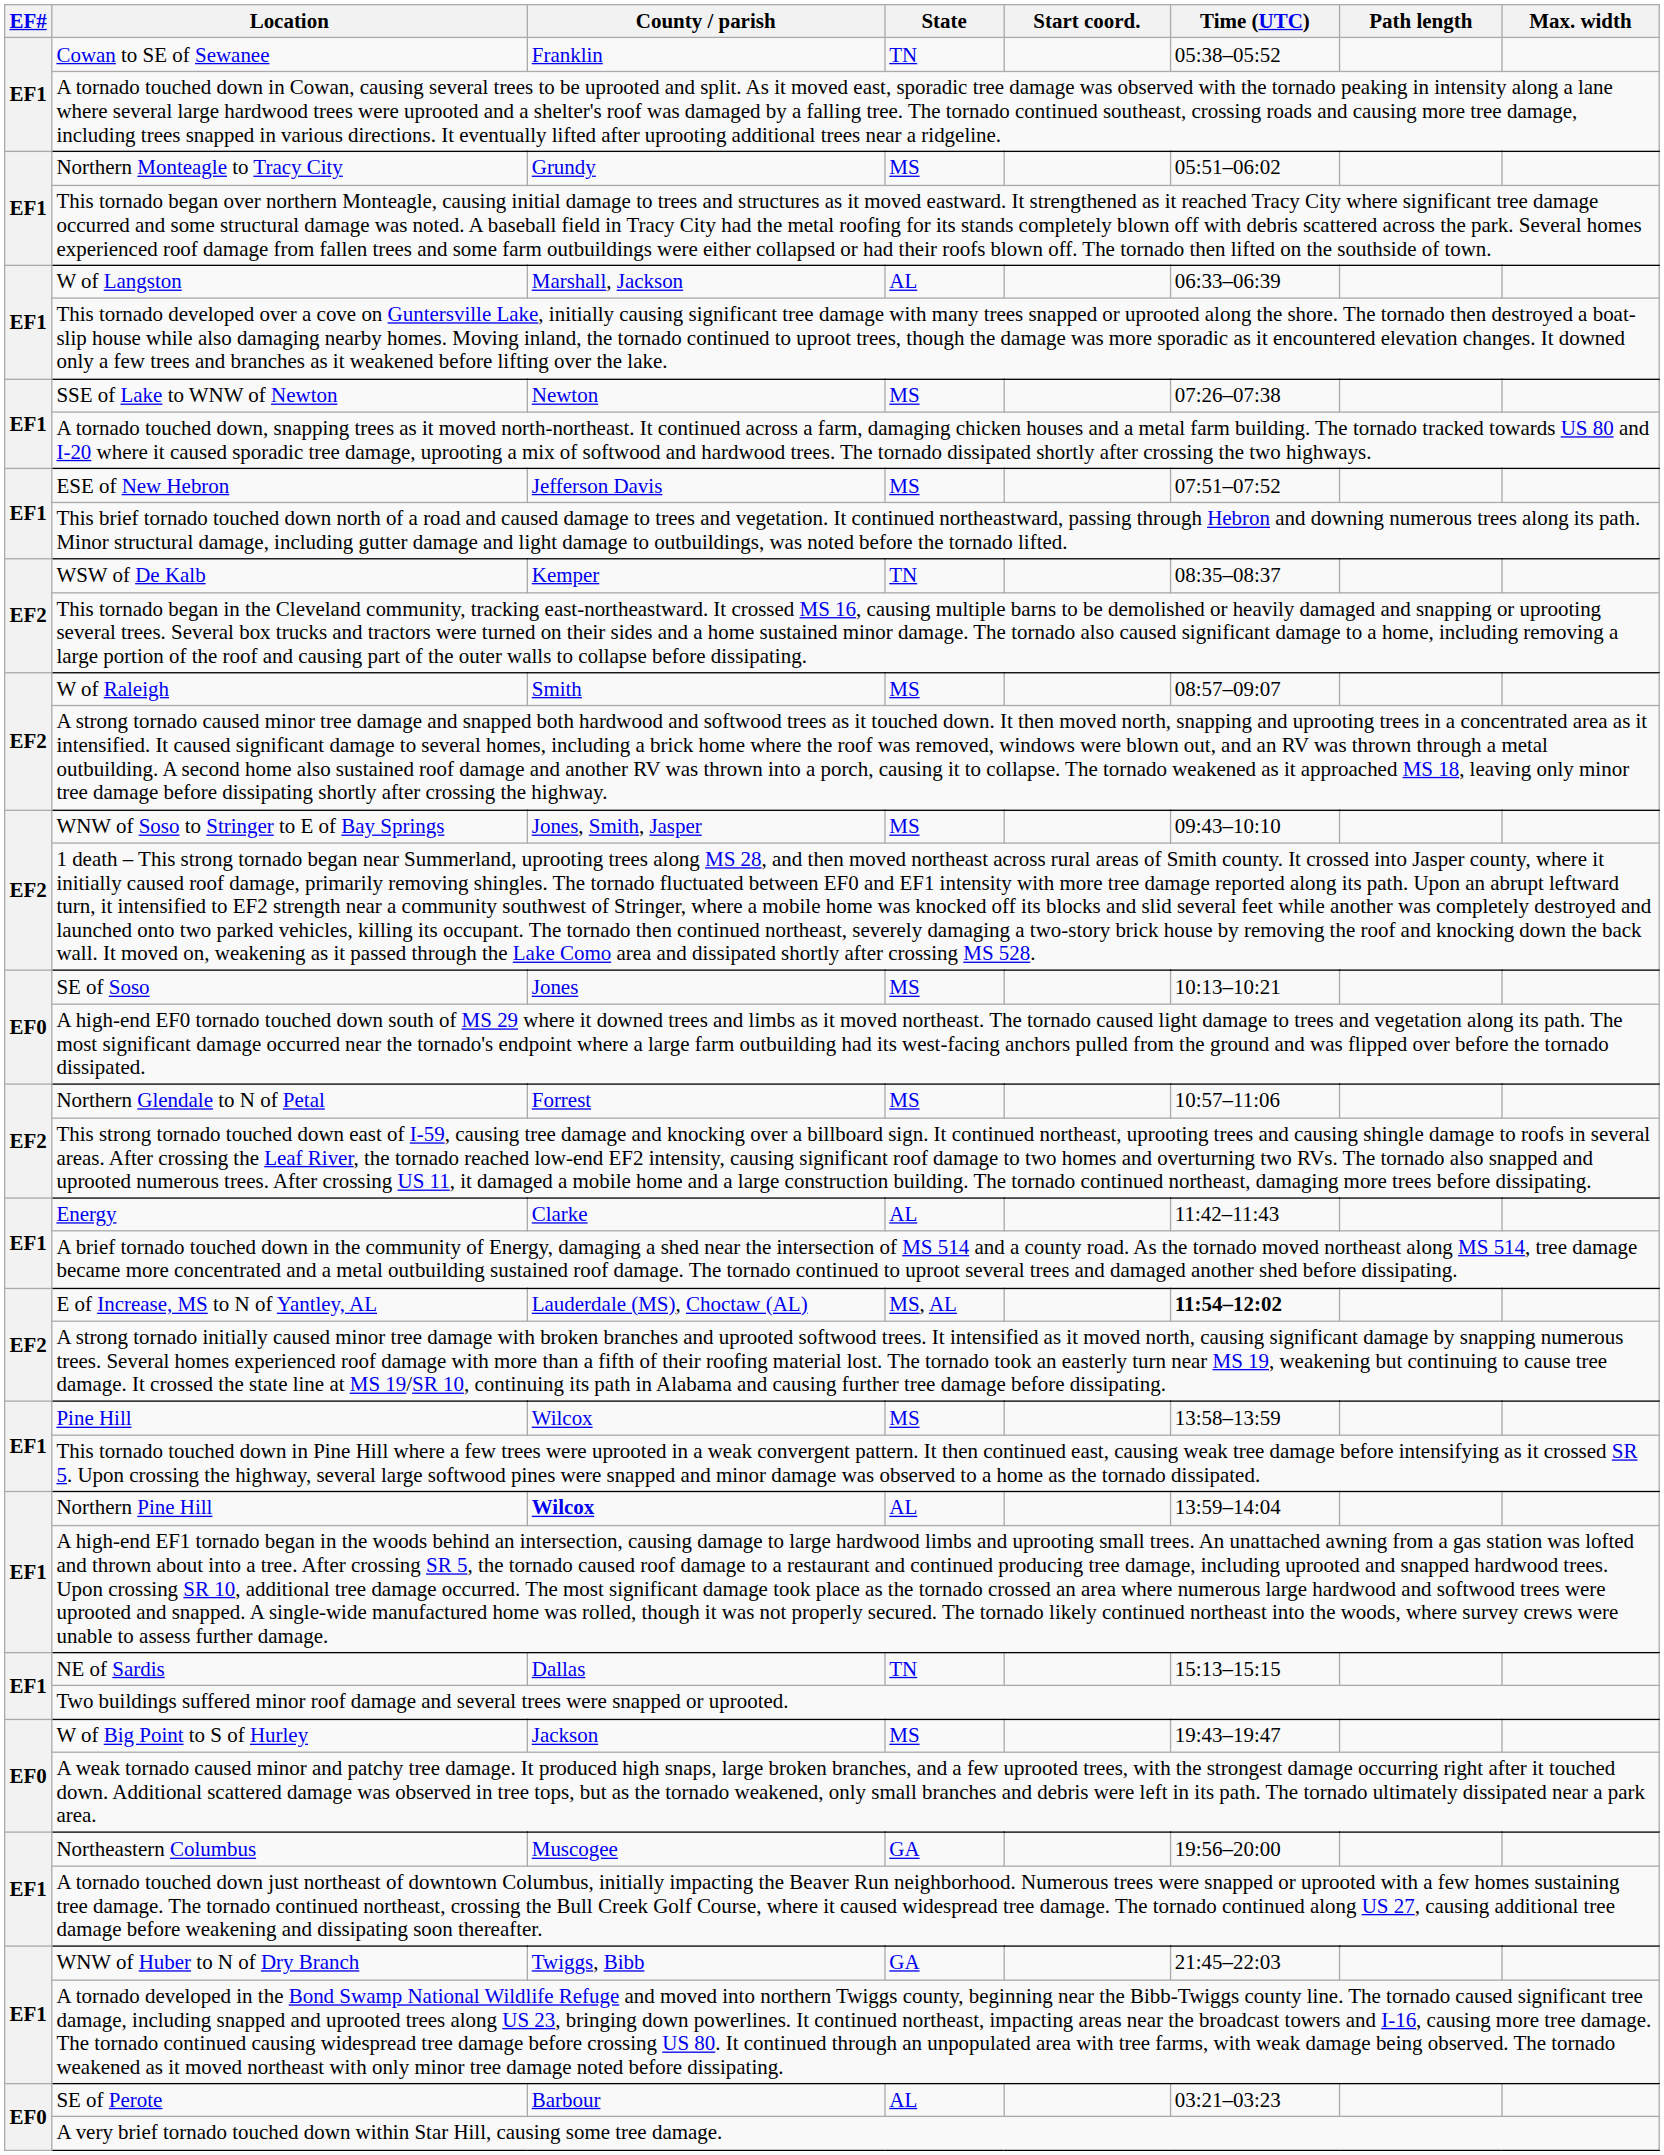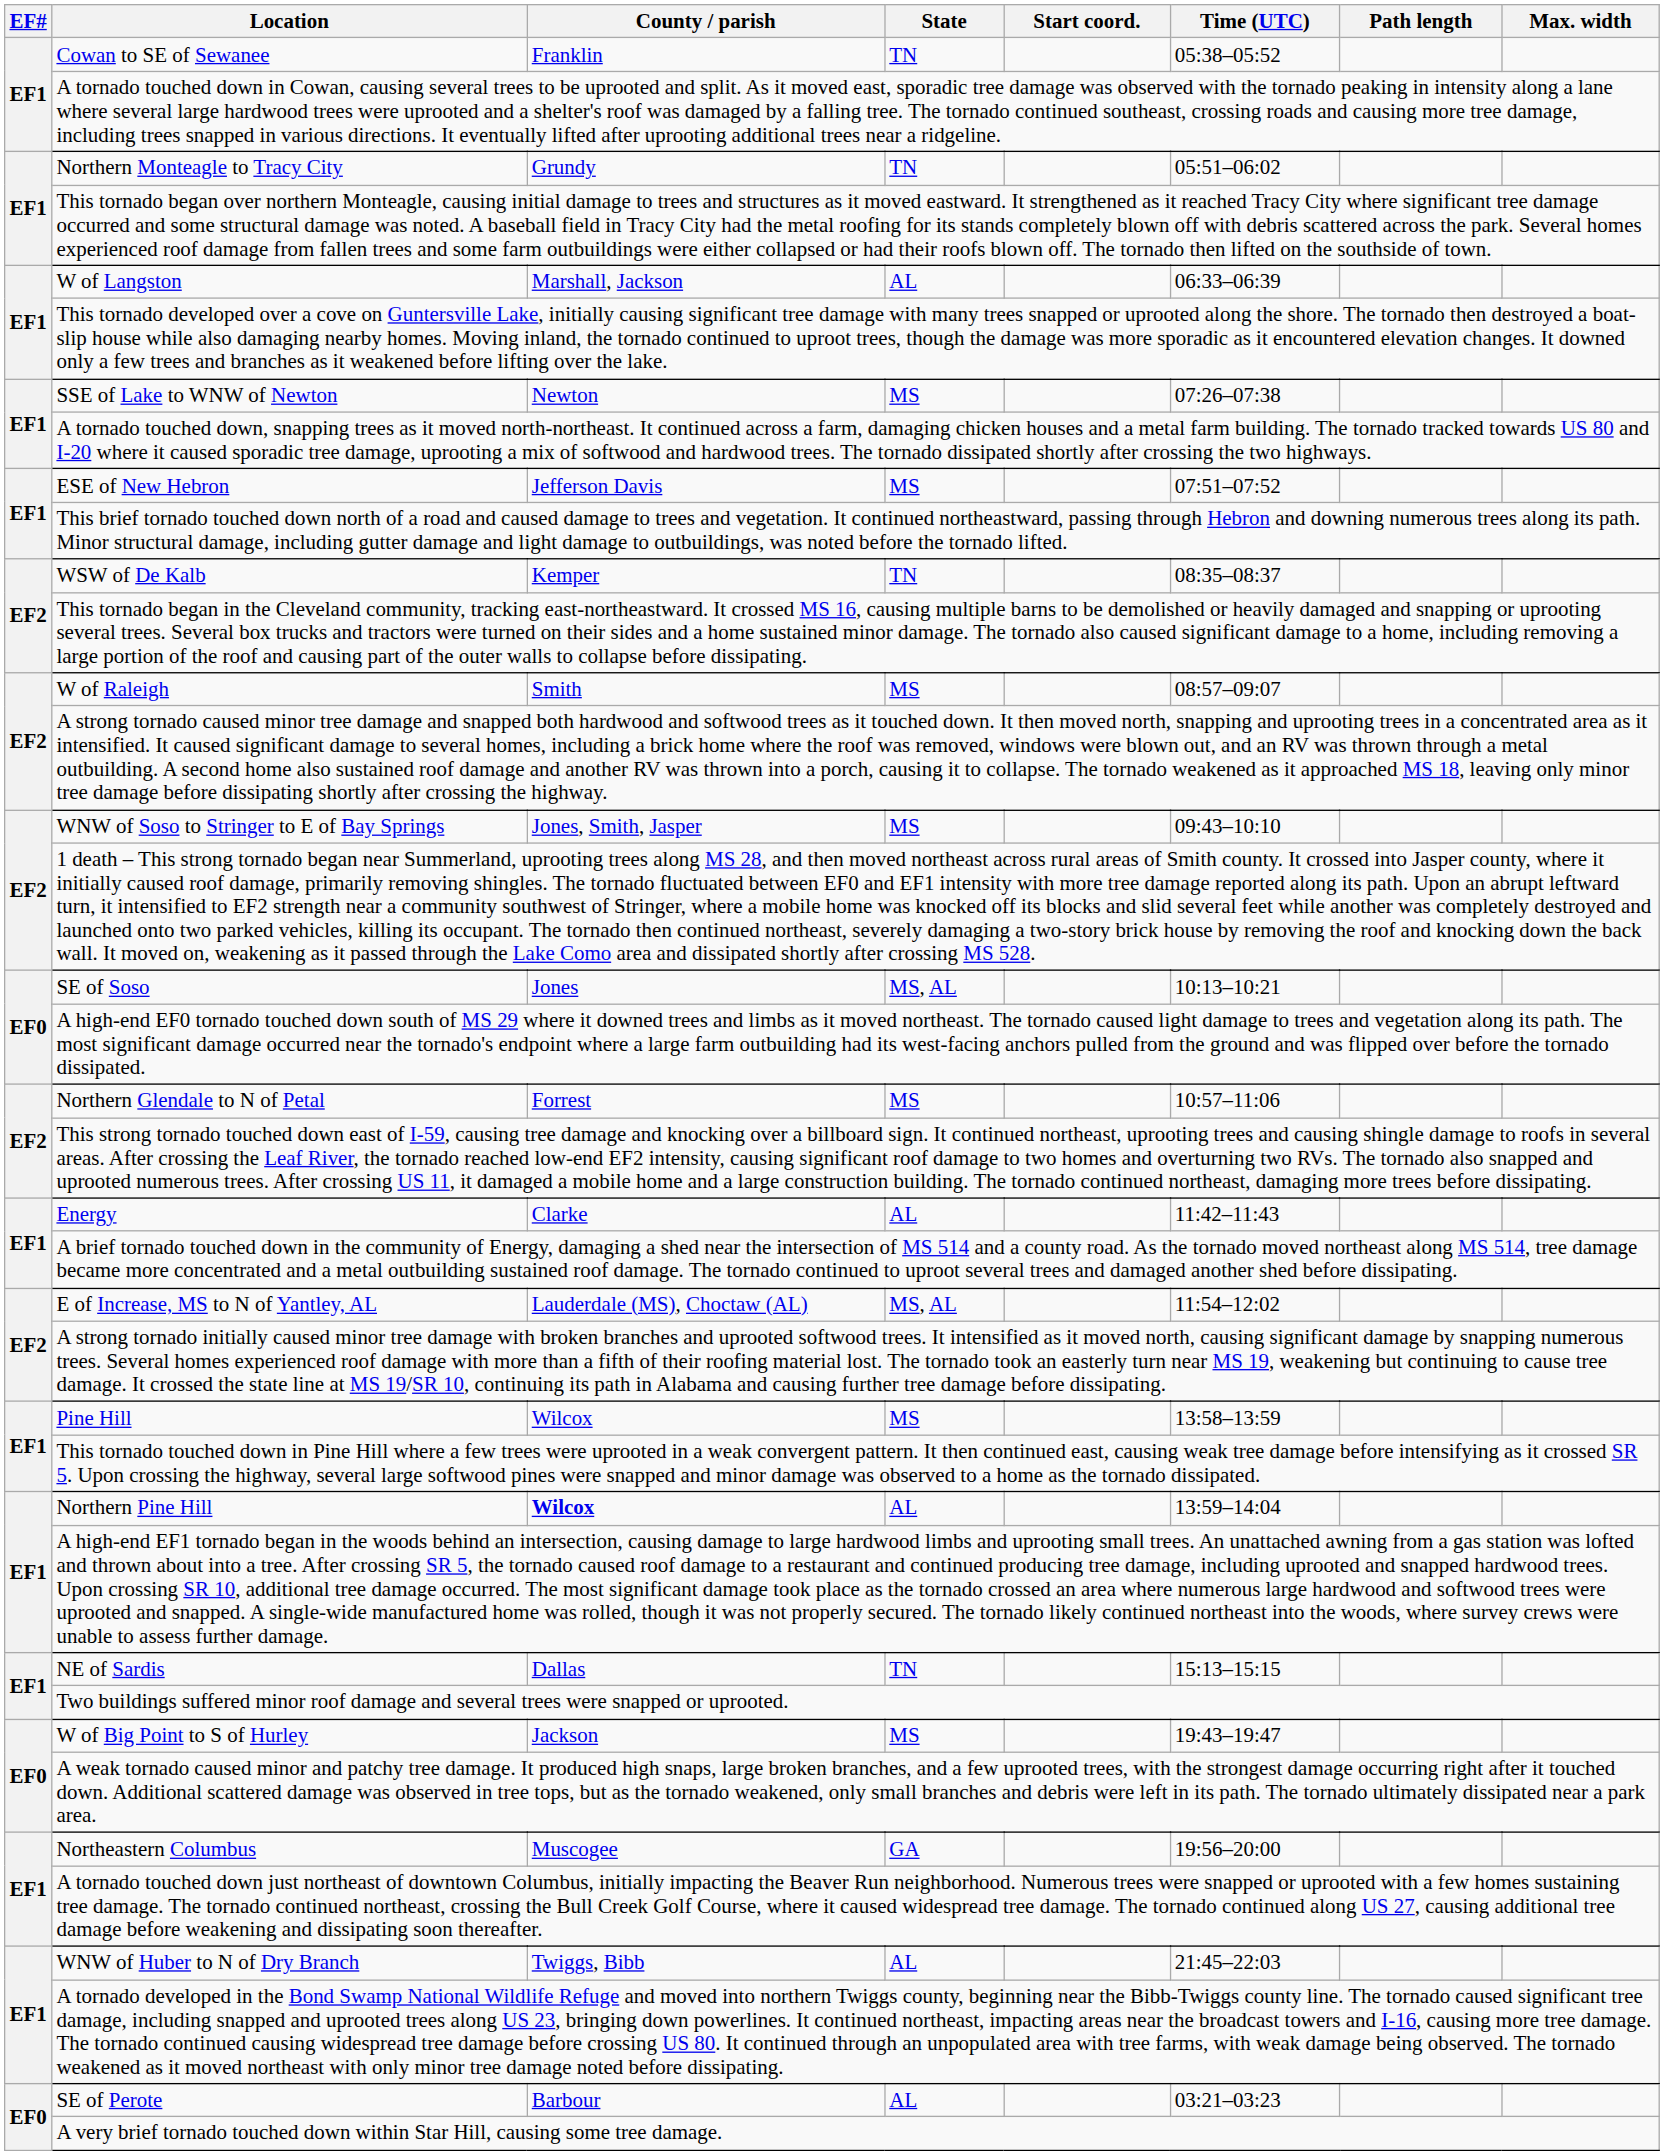(904, 168) MS -> (903, 168) TN
(904, 987) MS -> (923, 987) MS, AL
(1228, 1304) bold -> (1227, 1304) normal
(904, 1962) GA -> (903, 1962) AL
